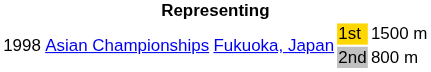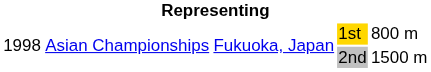(399, 34) 1500 m -> (394, 34) 800 m
(394, 57) 800 m -> (399, 57) 1500 m
